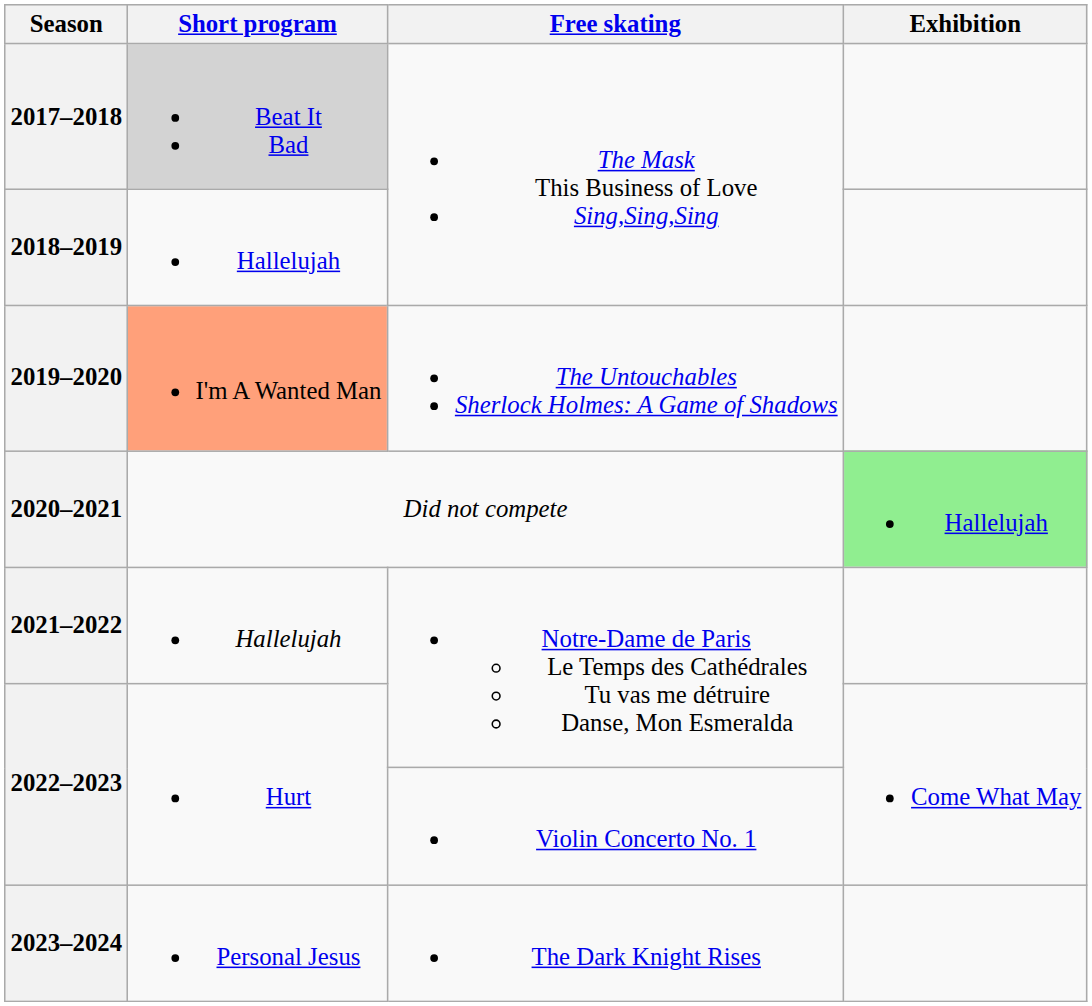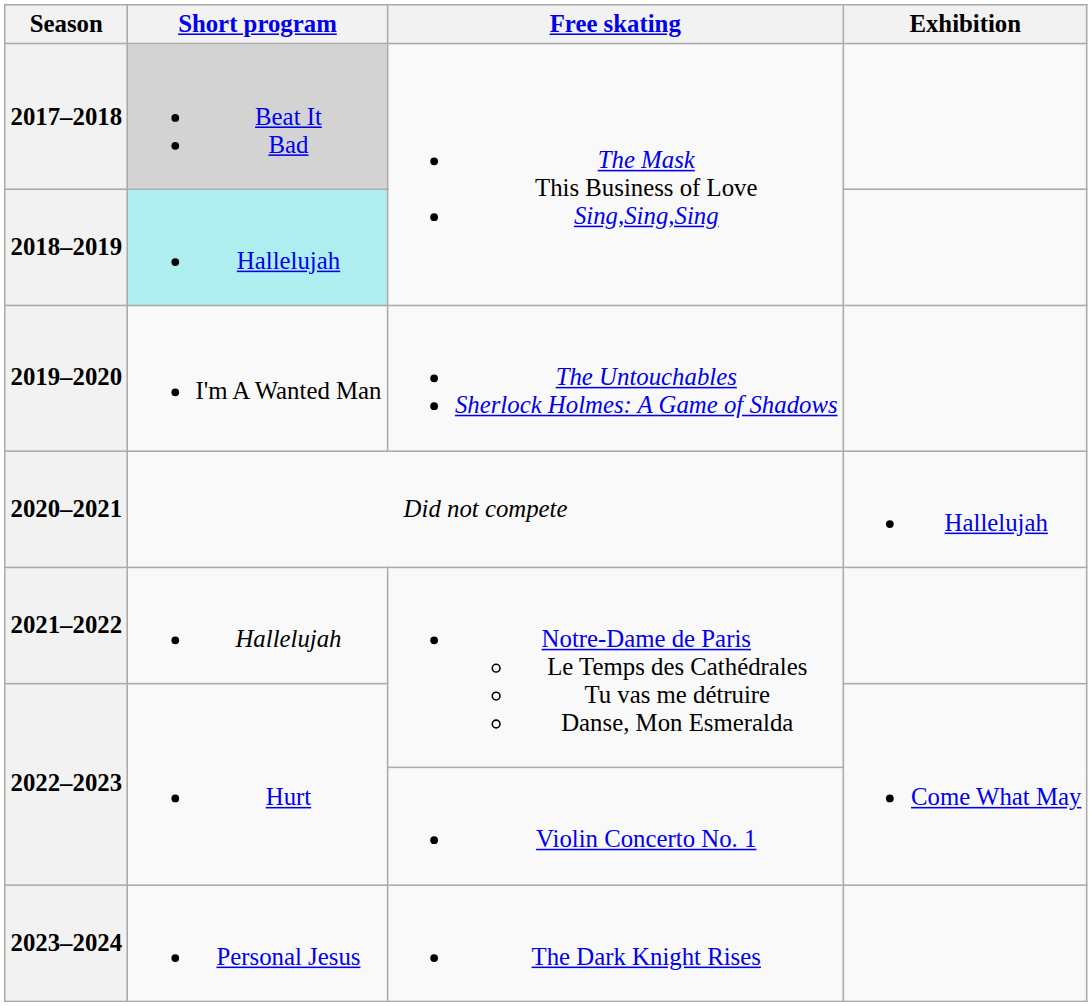(257, 261) no background -> (257, 261) paleturquoise background
(257, 392) lightsalmon background -> (257, 392) no background
(965, 523) lightgreen background -> (965, 523) no background
